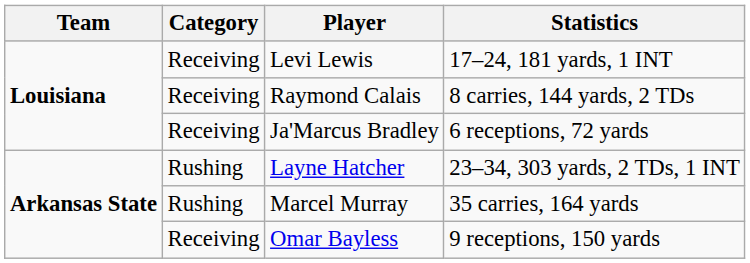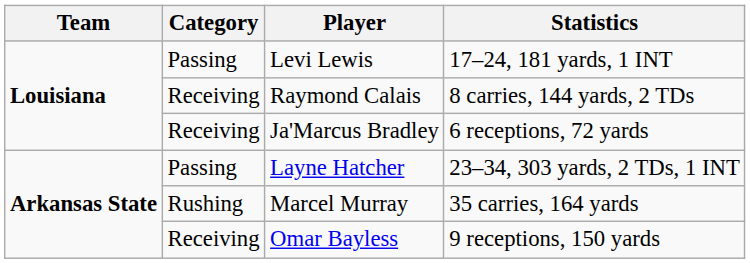(214, 59) Receiving -> (202, 59) Passing
(205, 167) Rushing -> (202, 167) Passing
